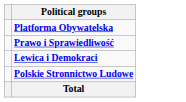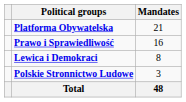+ column: (158, 12)
